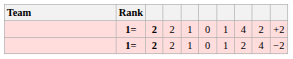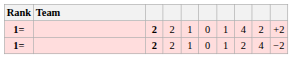columns swapped: (131, 12) <-> (19, 12)
